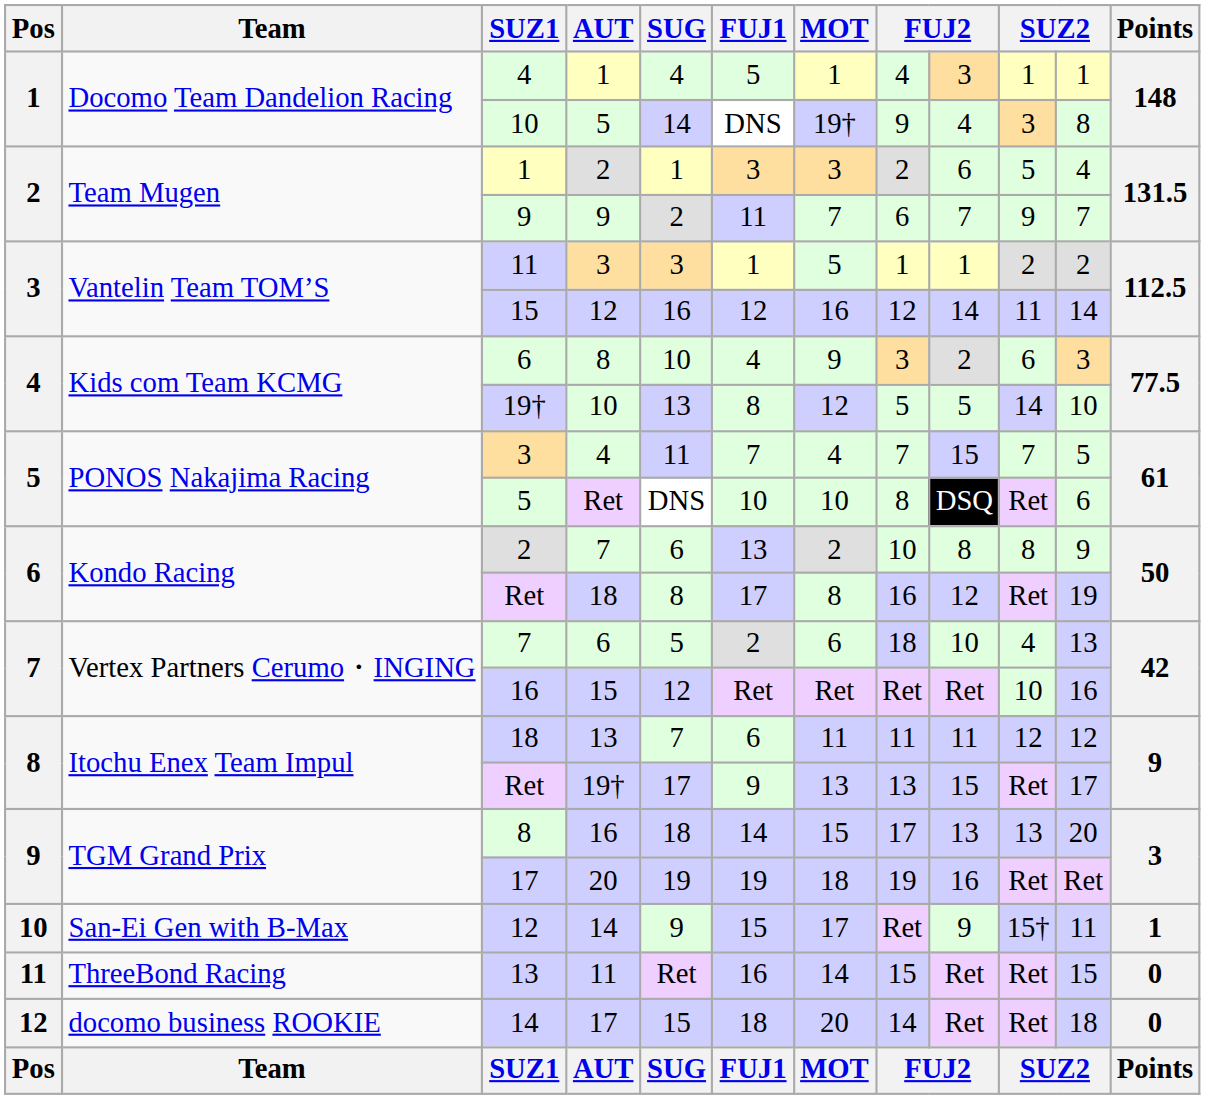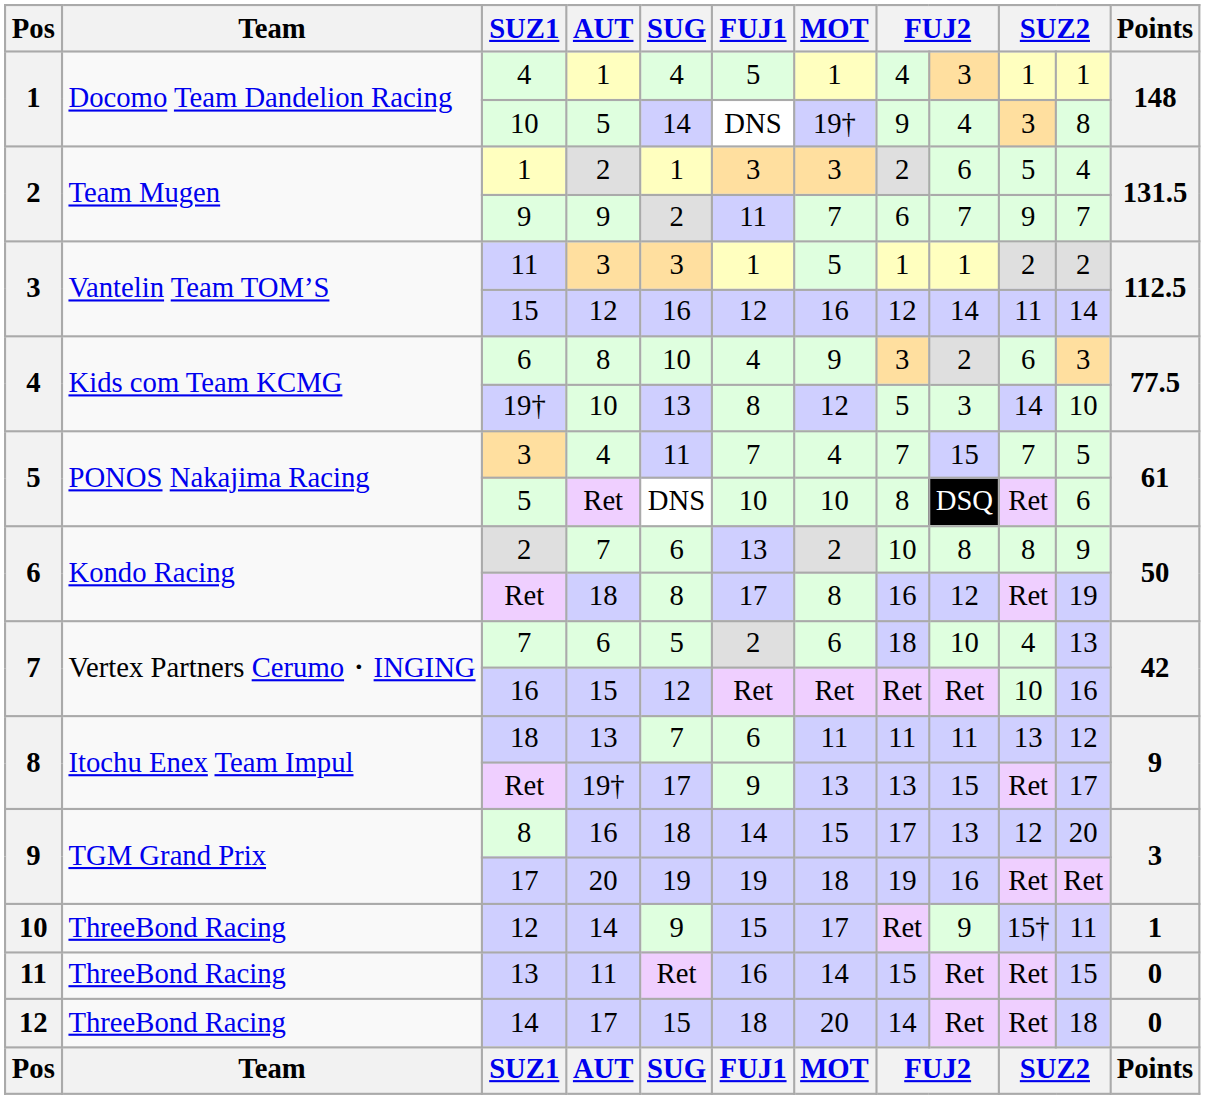(964, 406) 5 -> (964, 406) 3
(1028, 737) 12 -> (1028, 737) 13
(1028, 832) 13 -> (1028, 832) 12
(208, 927) San-Ei Gen with B-Max -> (177, 927) ThreeBond Racing
(225, 1021) docomo business ROOKIE -> (177, 1021) ThreeBond Racing
